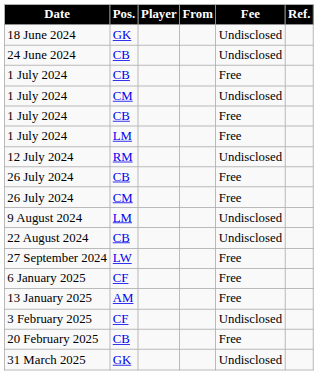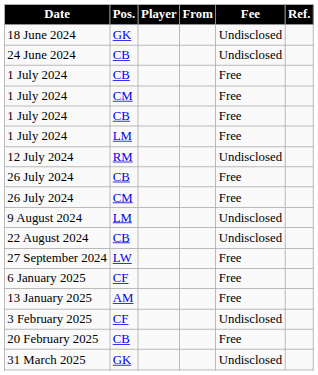(250, 95) Undisclosed -> (230, 95) Free
